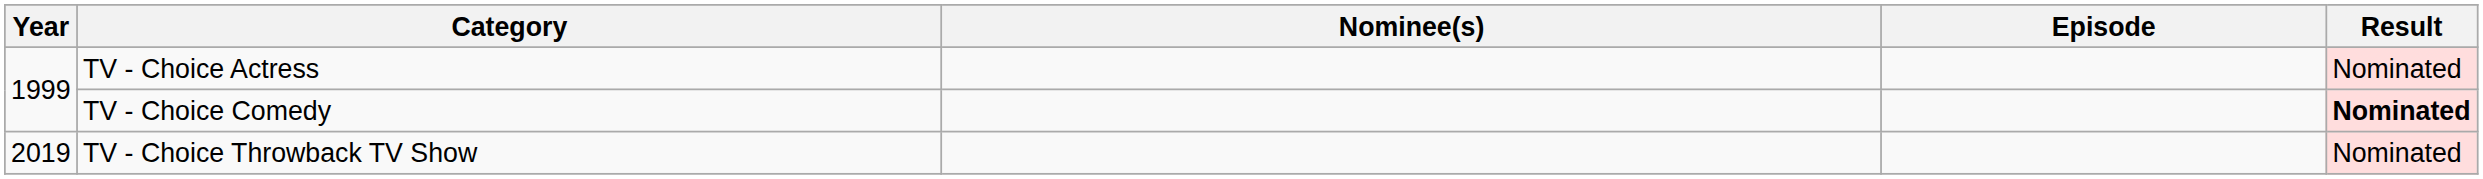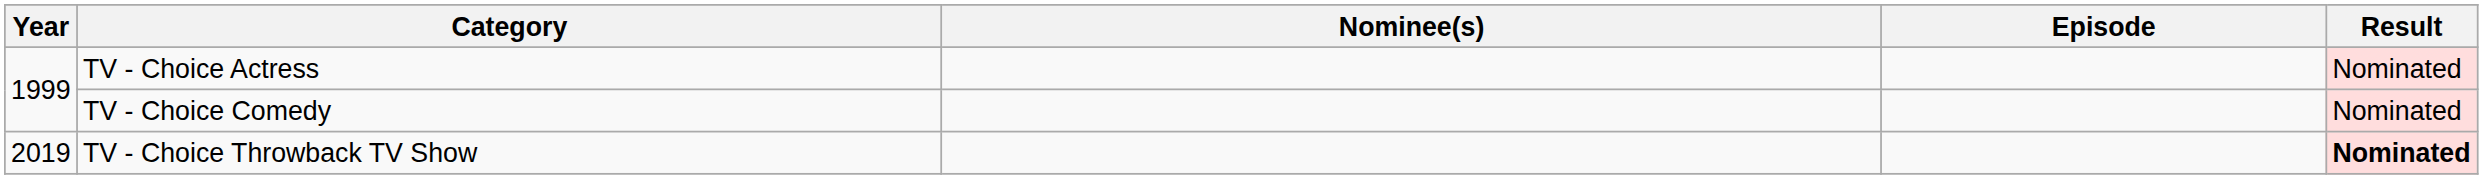(2401, 111) bold -> (2397, 111) normal
(2397, 153) normal -> (2401, 153) bold
